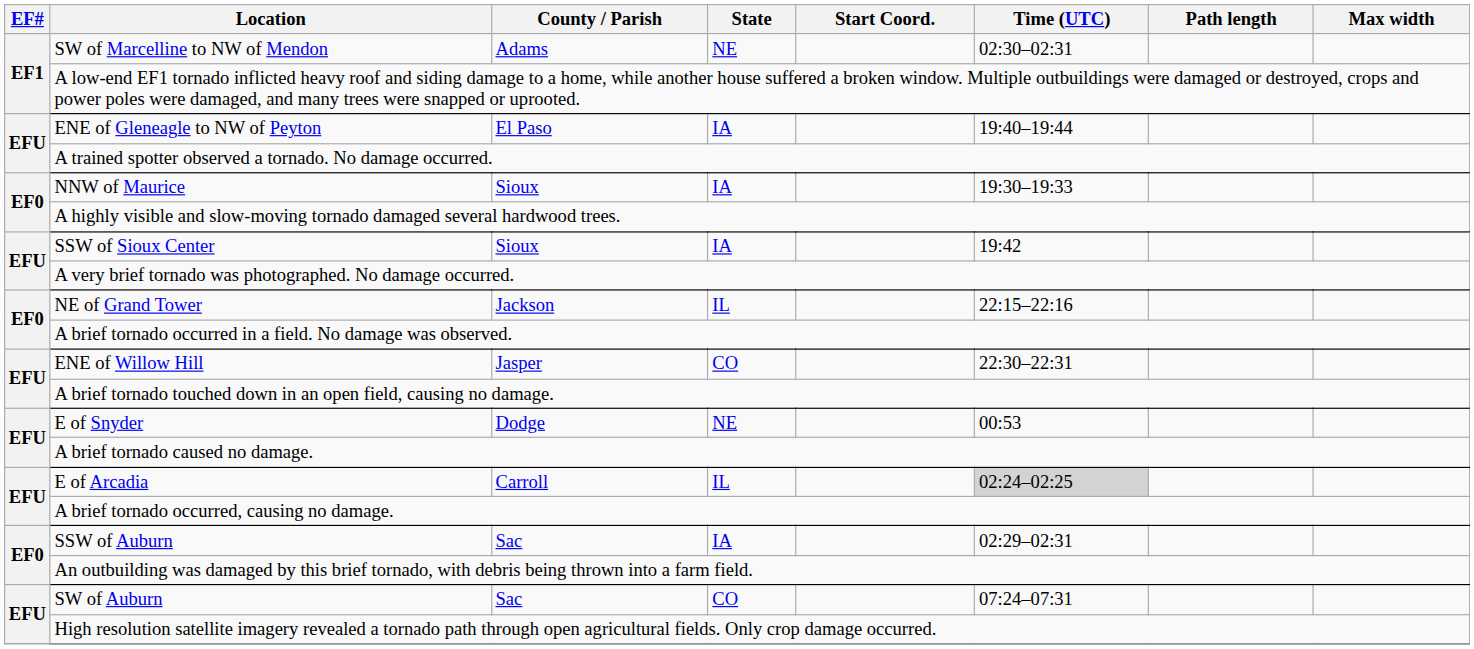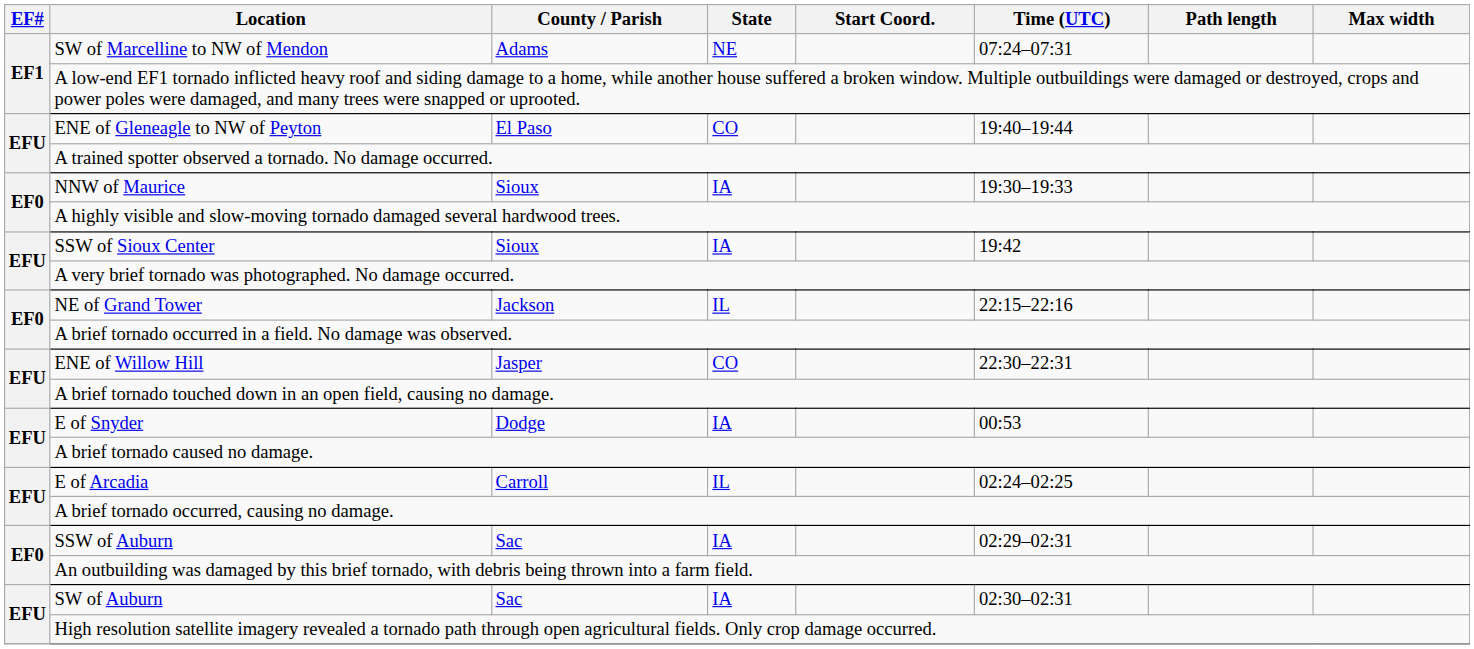(1026, 48) 02:30–02:31 -> (1026, 48) 07:24–07:31
(722, 128) IA -> (725, 128) CO
(725, 422) NE -> (722, 422) IA
(1026, 481) lightgrey background -> (1026, 481) no background
(725, 599) CO -> (722, 599) IA
(1026, 599) 07:24–07:31 -> (1026, 599) 02:30–02:31
